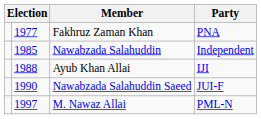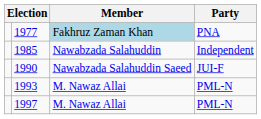(103, 31) no background -> (103, 31) lightblue background
- row: (26, 68)
+ row: (26, 86)
